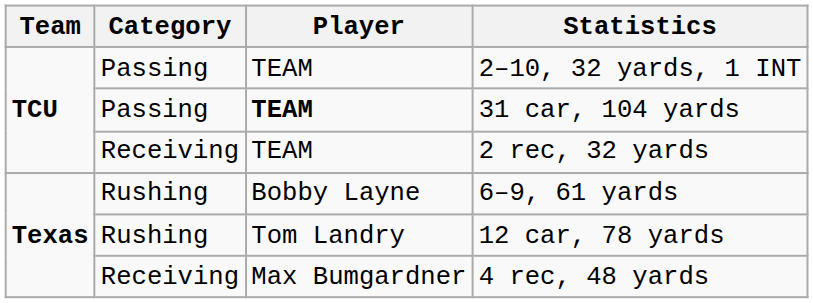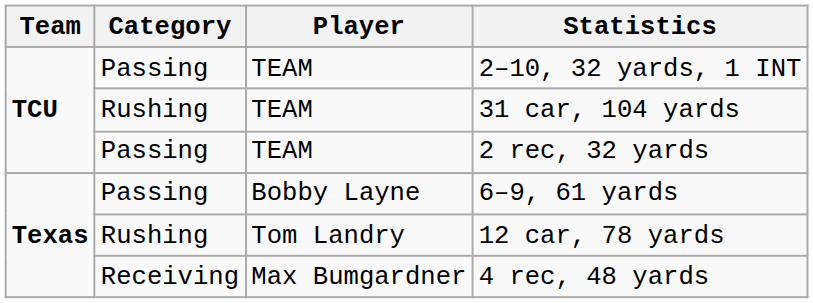(155, 110) Passing -> (155, 110) Rushing
(282, 110) bold -> (282, 110) normal
(170, 152) Receiving -> (155, 152) Passing
(155, 193) Rushing -> (155, 193) Passing
